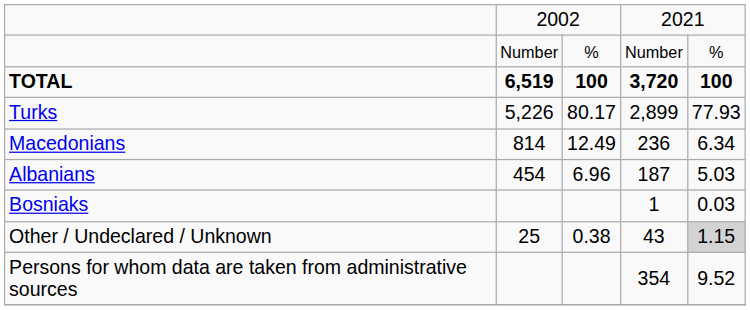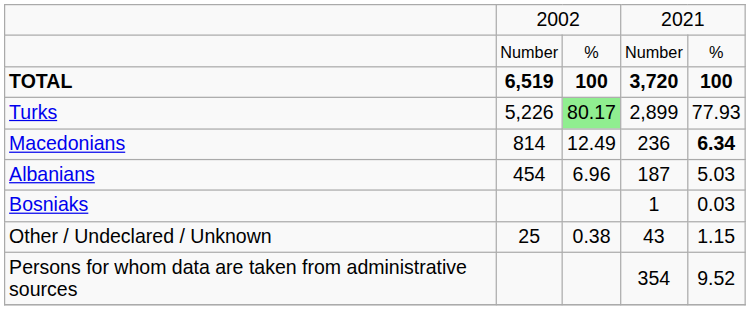(592, 112) no background -> (592, 112) lightgreen background
(716, 143) normal -> (716, 143) bold
(716, 236) lightgrey background -> (716, 236) no background
